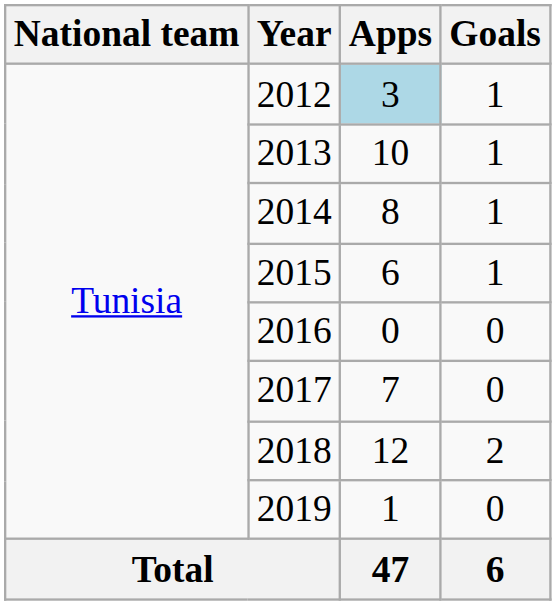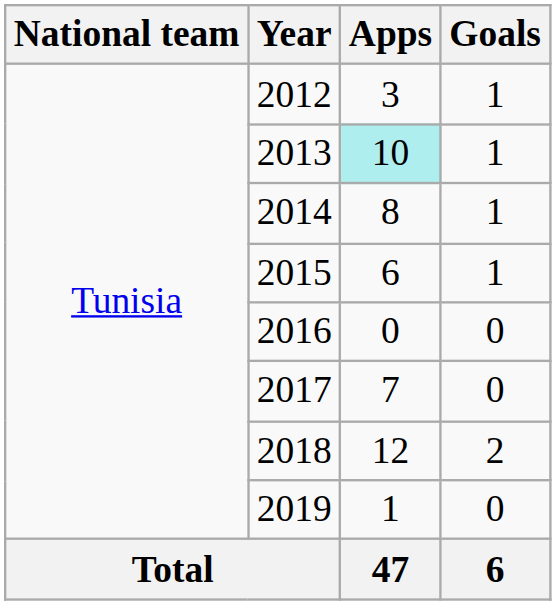(390, 93) lightblue background -> (390, 93) no background
(390, 152) no background -> (390, 152) paleturquoise background
